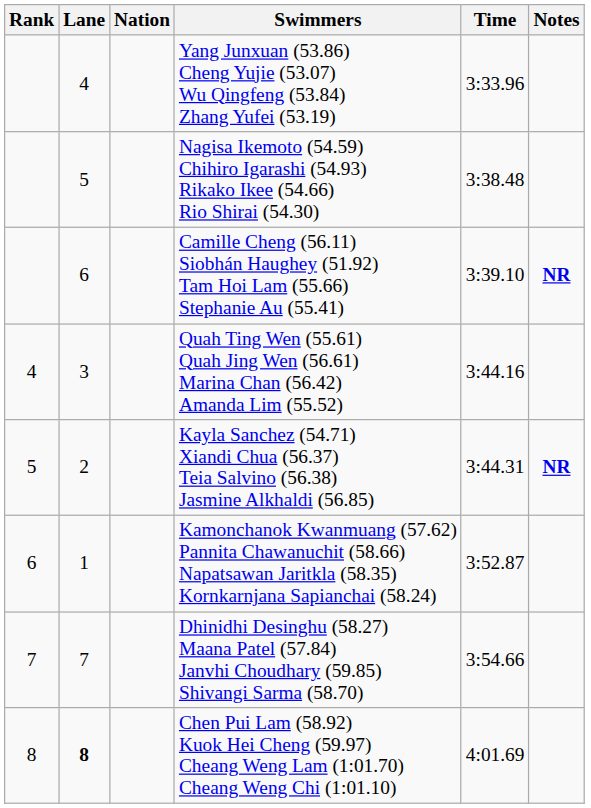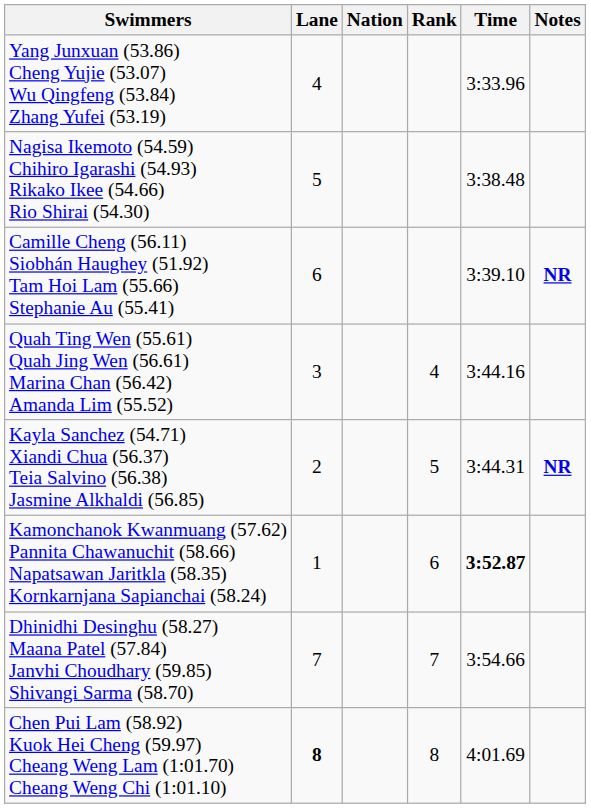columns swapped: (32, 19) <-> (318, 19)
(495, 563) normal -> (496, 563) bold
